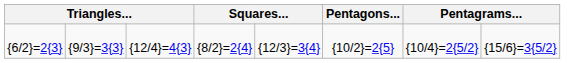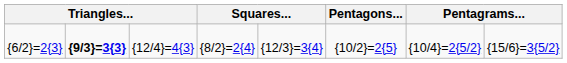(96, 48) normal -> (97, 48) bold
